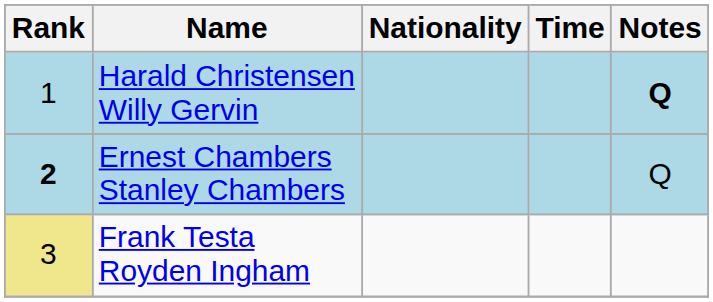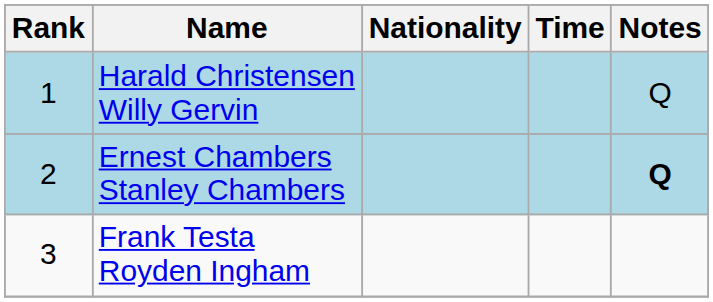(660, 92) bold -> (660, 92) normal
(48, 173) bold -> (48, 173) normal
(660, 173) normal -> (660, 173) bold
(48, 254) khaki background -> (48, 254) no background
